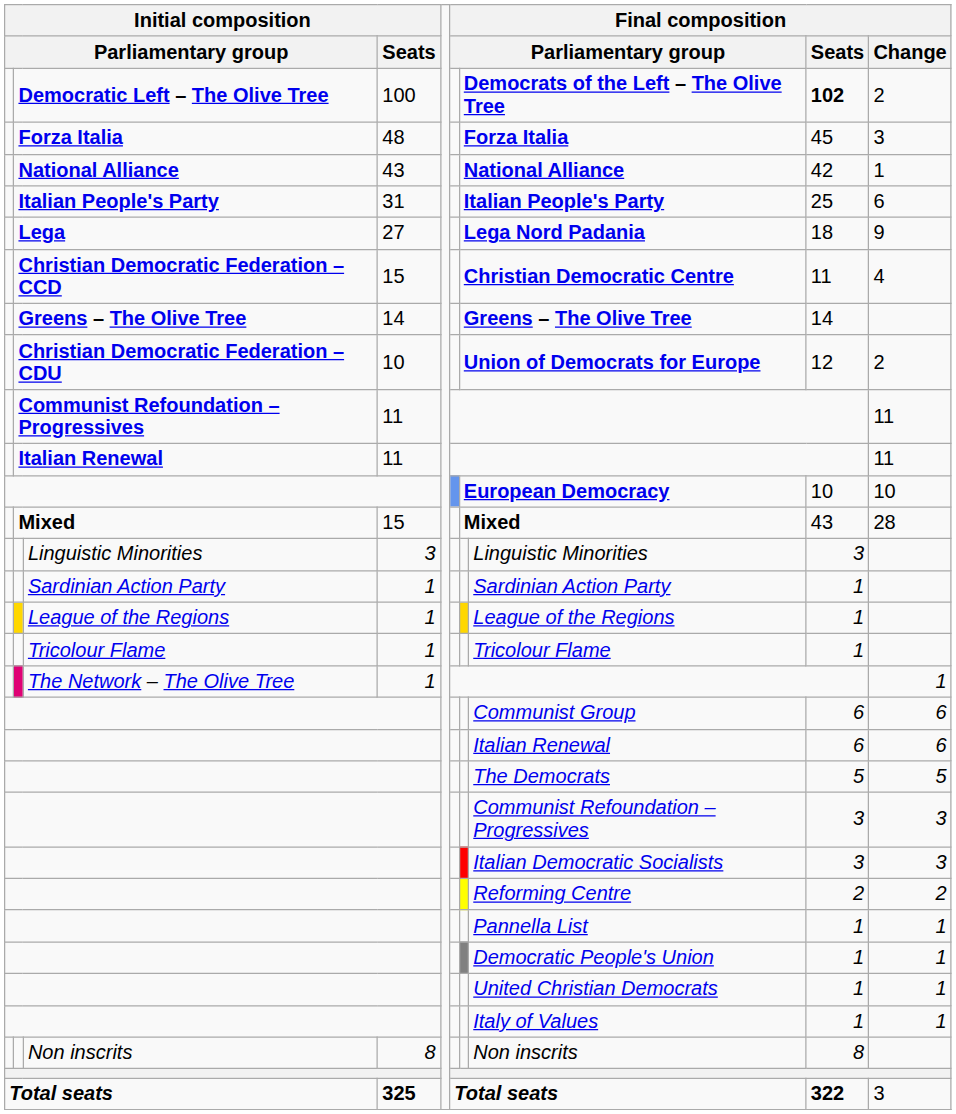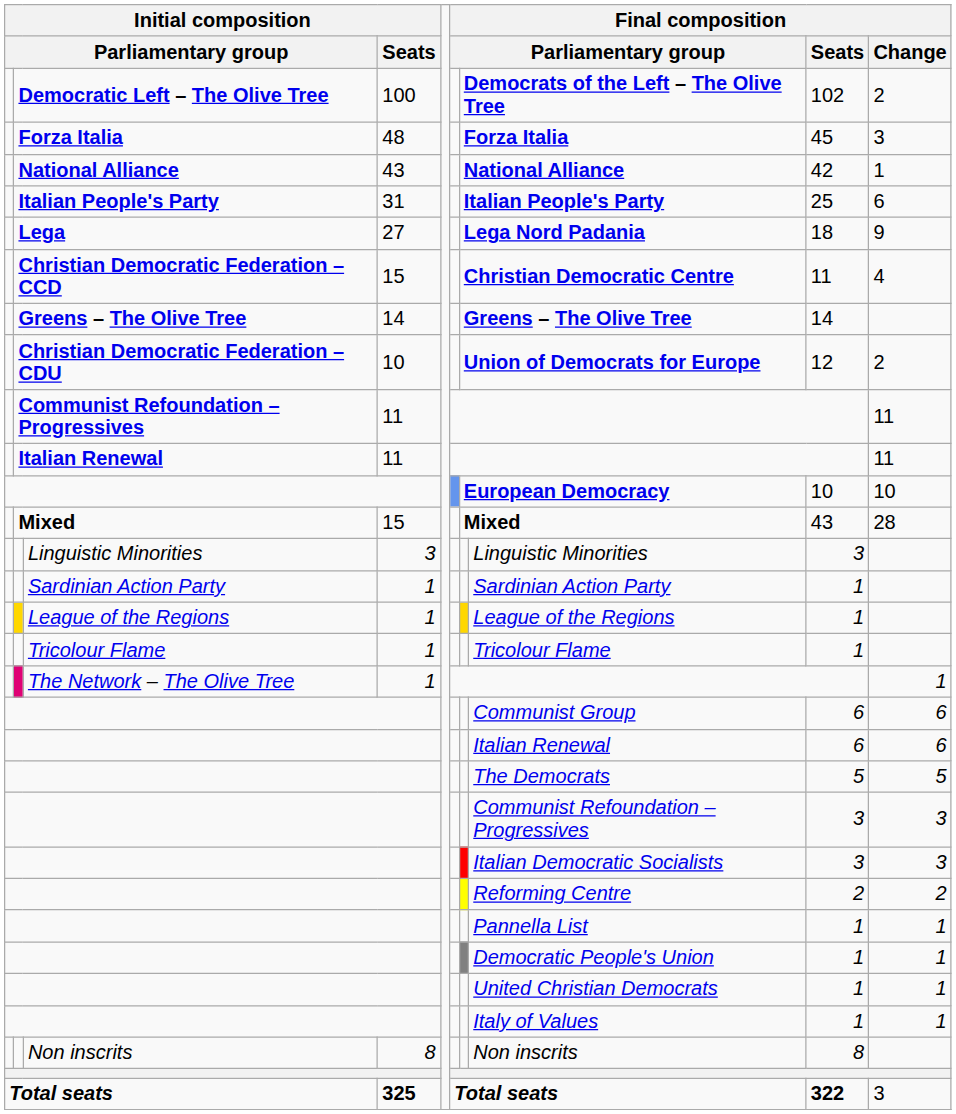(827, 95) bold -> (827, 95) normal
